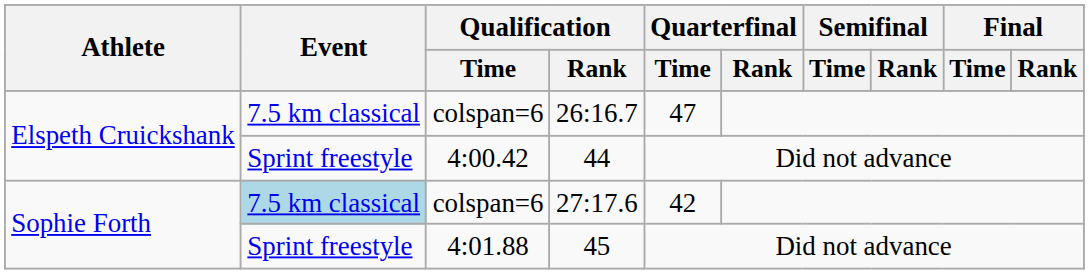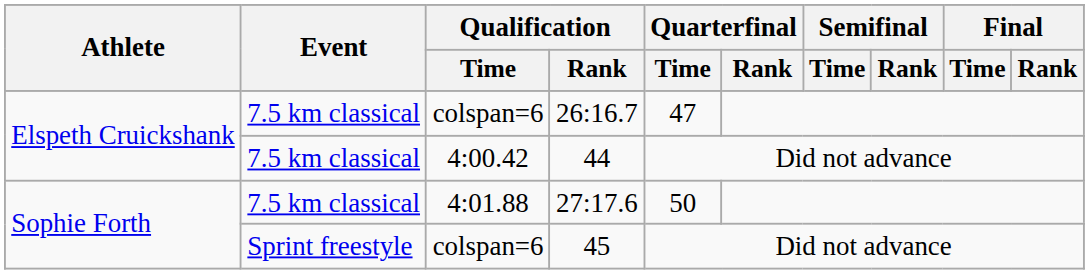(330, 157) Sprint freestyle -> (334, 157) 7.5 km classical
(334, 202) lightblue background -> (334, 202) no background
(488, 202) colspan=6 -> (488, 202) 4:01.88
(683, 202) 42 -> (683, 202) 50
(488, 246) 4:01.88 -> (488, 246) colspan=6
